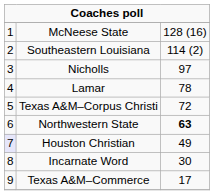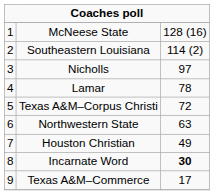(185, 124) bold -> (185, 124) normal
(10, 143) lavender background -> (10, 143) no background
(185, 161) normal -> (185, 161) bold
